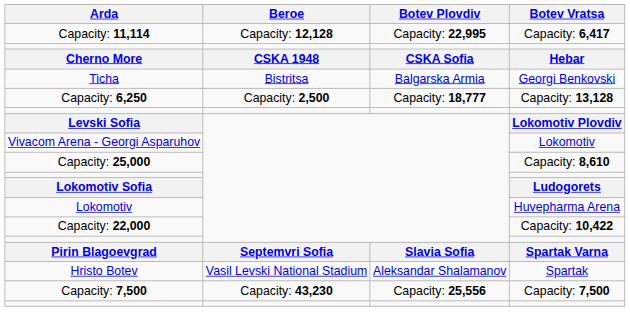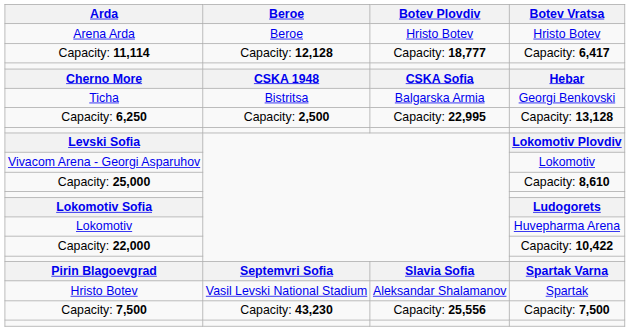+ row: (104, 33)
(440, 33) Capacity: 22,995 -> (440, 53) Capacity: 18,777
(440, 98) Capacity: 18,777 -> (440, 117) Capacity: 22,995
